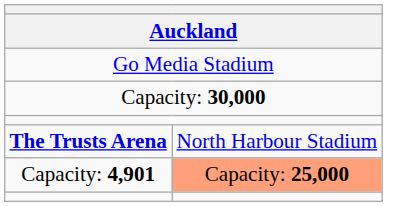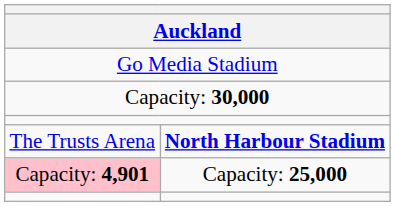(88, 141) bold -> (82, 141) normal
(277, 141) normal -> (275, 141) bold
(88, 174) no background -> (82, 174) pink background
(277, 174) lightsalmon background -> (275, 174) no background
